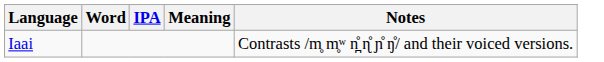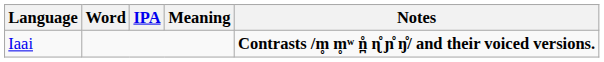(406, 43) normal -> (417, 43) bold
